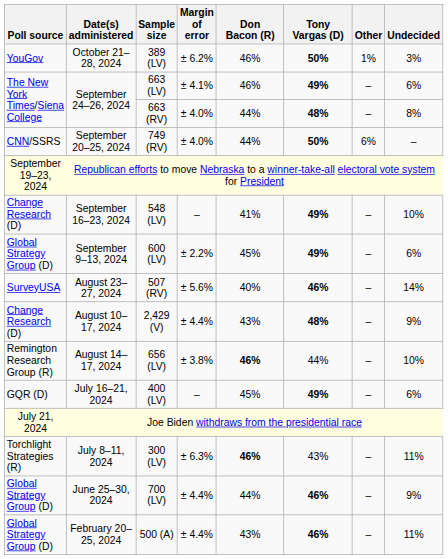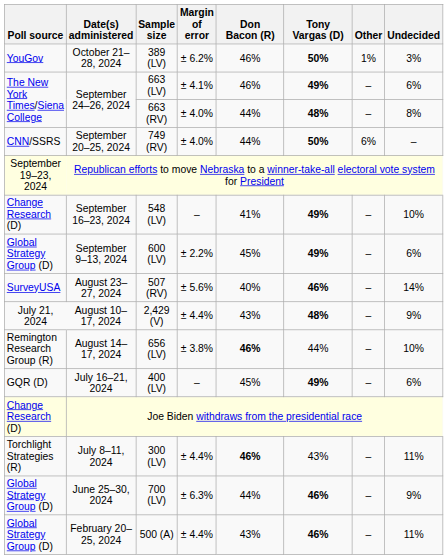(29, 322) Change Research (D) -> (36, 316) July 21, 2024
(36, 423) July 21, 2024 -> (29, 417) Change Research (D)
(197, 456) ± 6.3% -> (197, 456) ± 4.4%
(197, 496) ± 4.4% -> (197, 496) ± 6.3%
